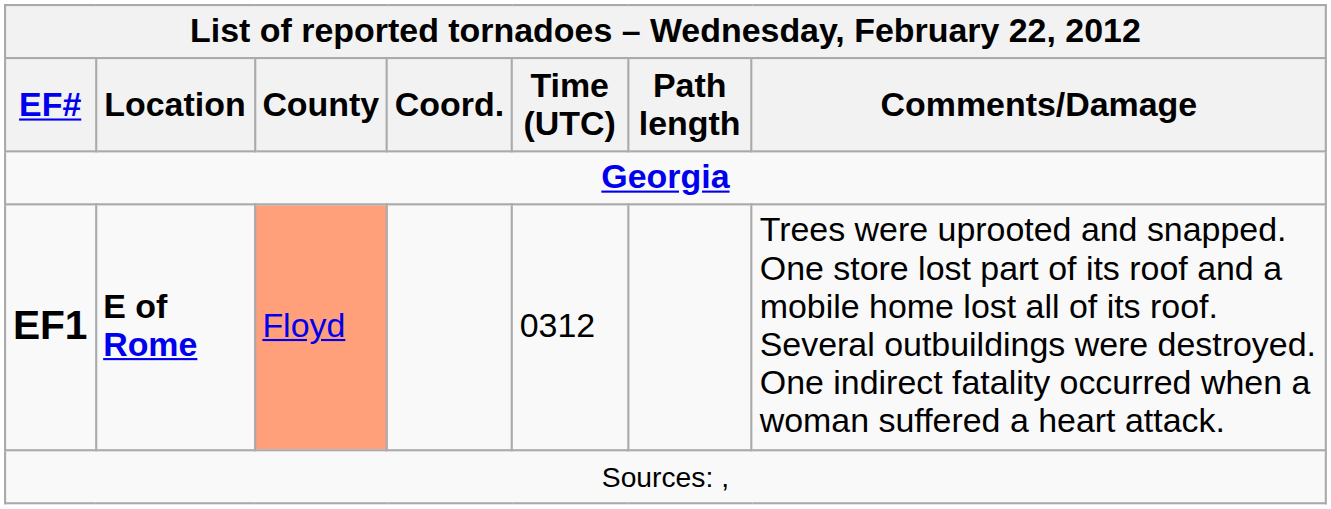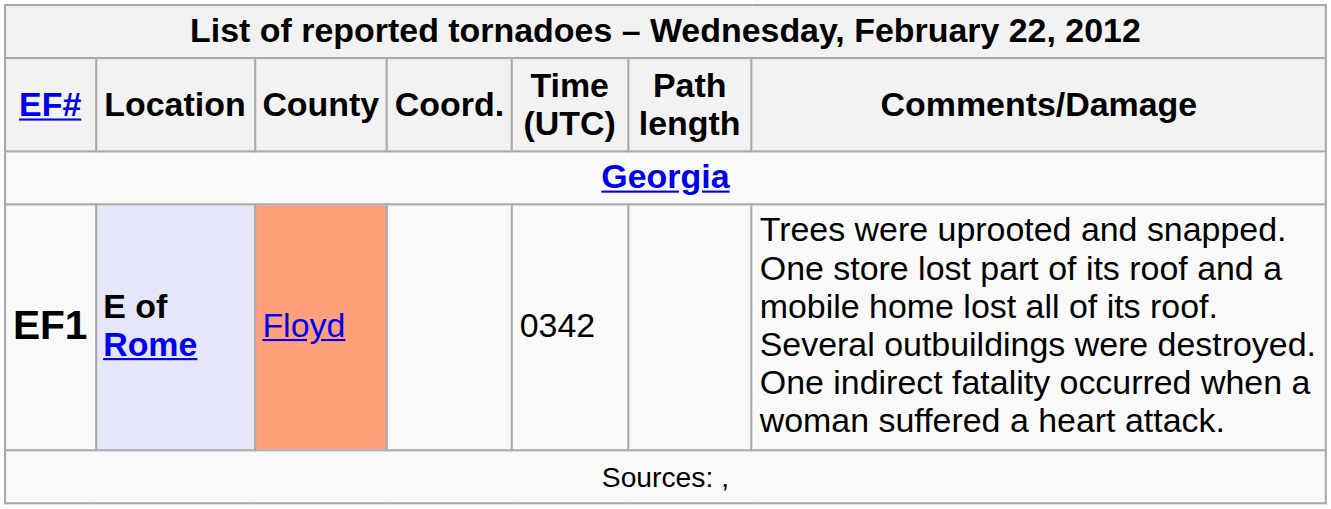(150, 326) no background -> (150, 326) lavender background
(557, 326) 0312 -> (557, 326) 0342
